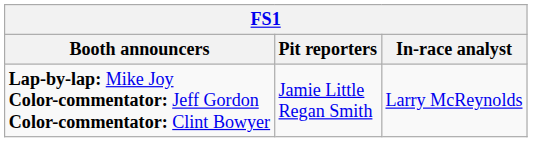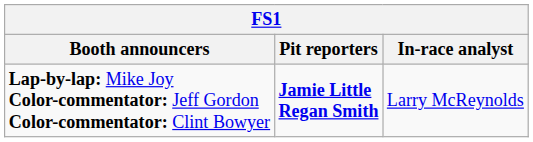(325, 100) normal -> (328, 100) bold
